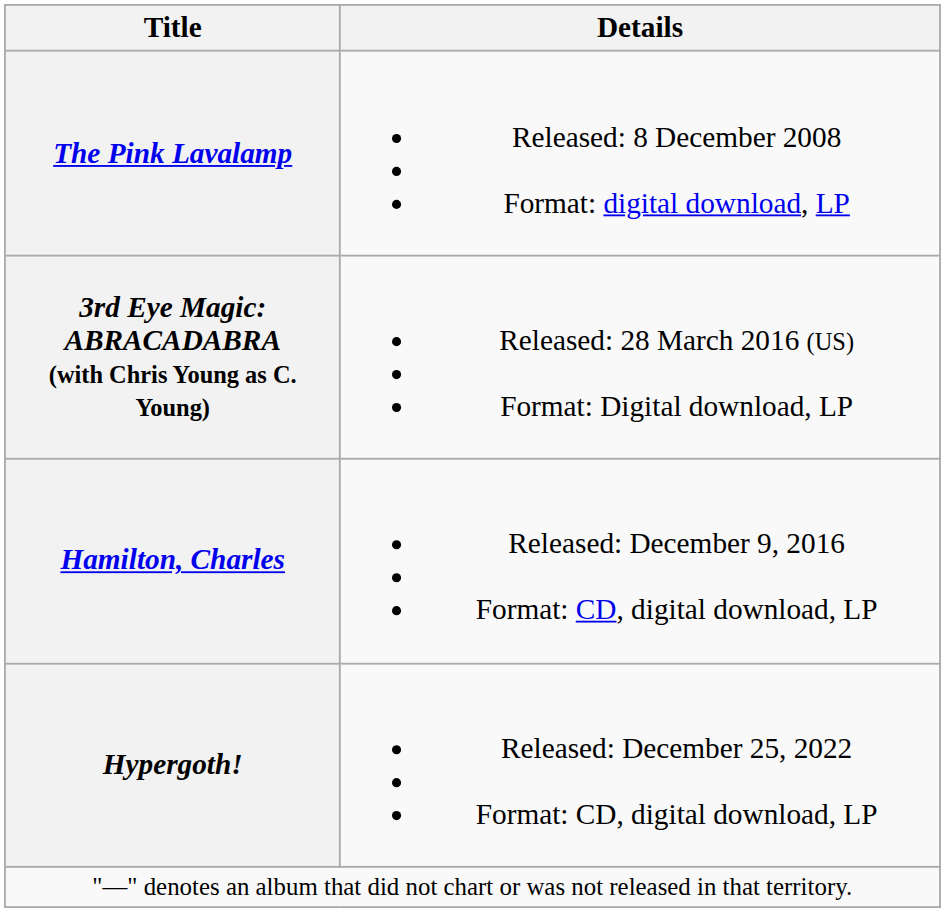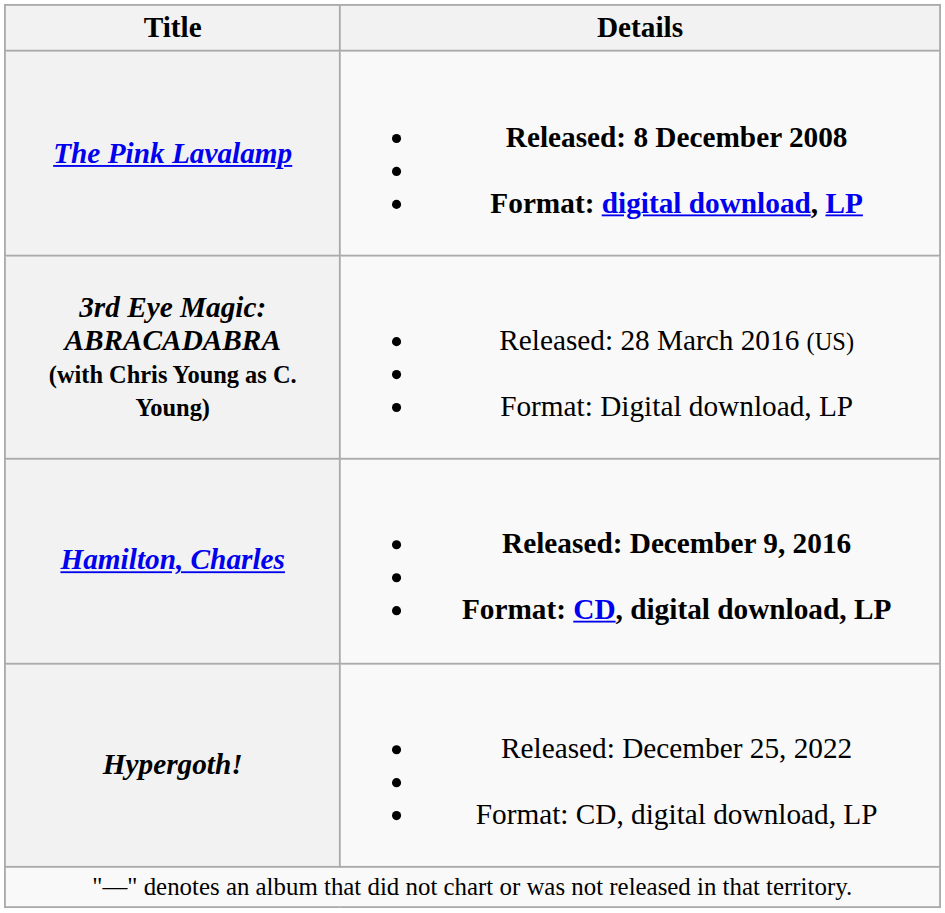(640, 170) normal -> (640, 170) bold
(640, 577) normal -> (640, 577) bold
